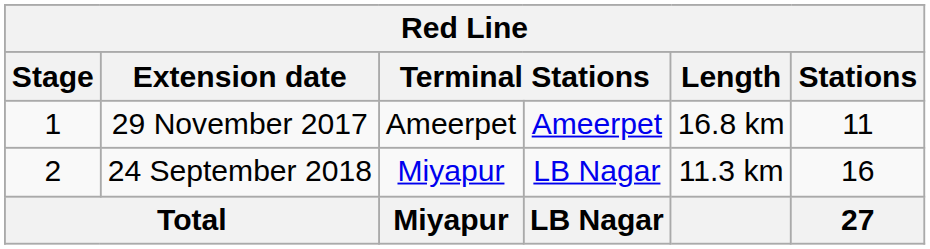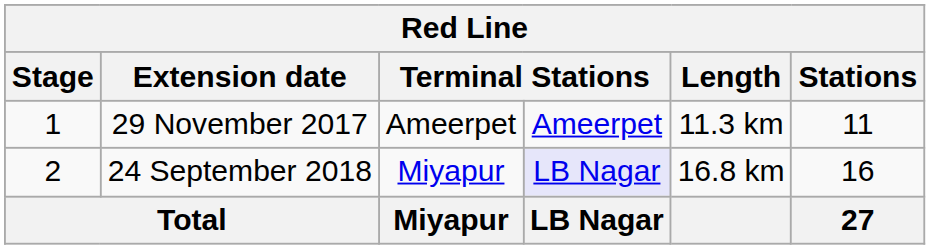(731, 123) 16.8 km -> (731, 123) 11.3 km
(597, 171) no background -> (597, 171) lavender background
(731, 171) 11.3 km -> (731, 171) 16.8 km
